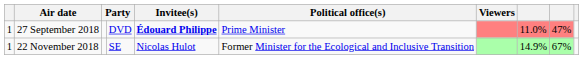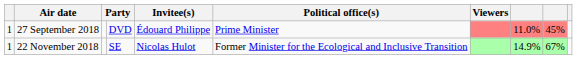(177, 29) bold -> (173, 29) normal
(562, 29) 47% -> (555, 29) 45%
